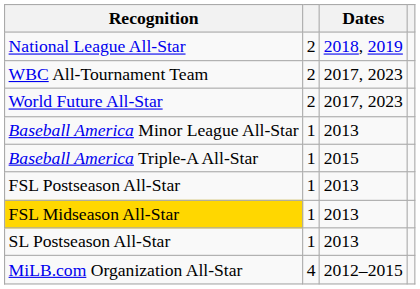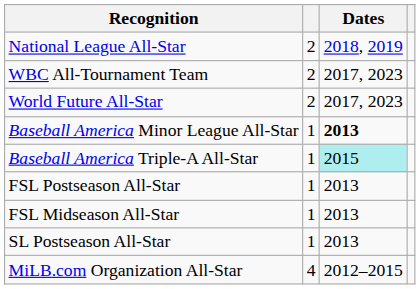(341, 130) normal -> (341, 130) bold
(341, 158) no background -> (341, 158) paleturquoise background
(94, 213) gold background -> (94, 213) no background
